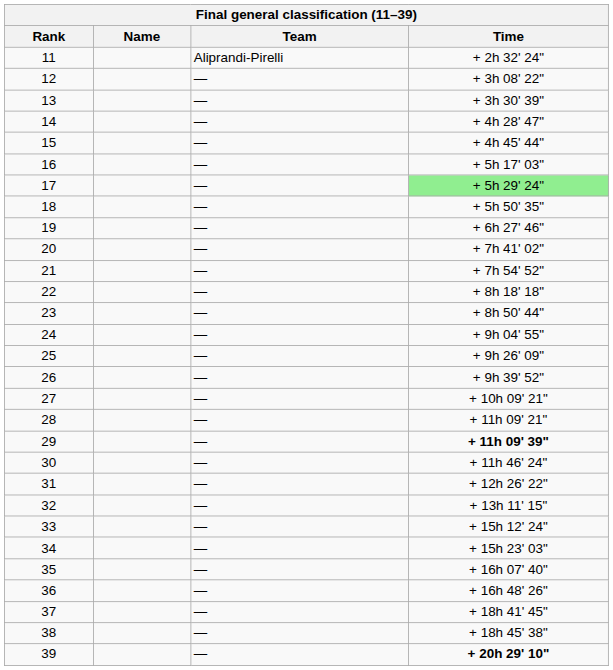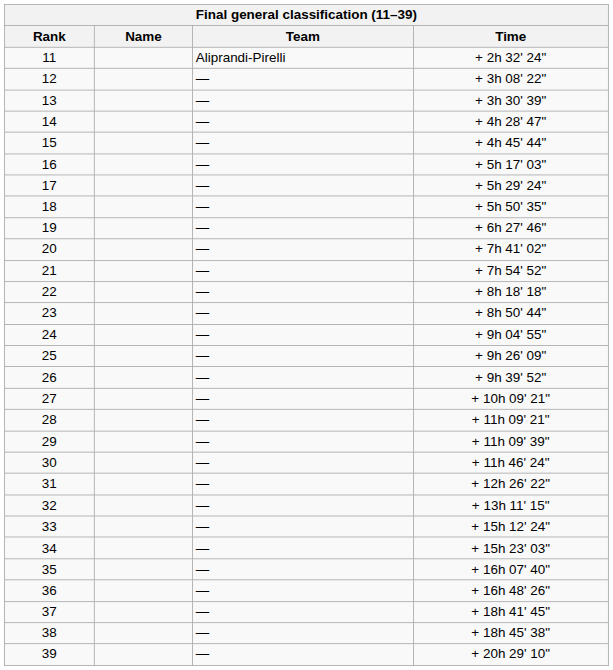(508, 185) lightgreen background -> (511, 185) no background
(508, 441) bold -> (511, 441) normal
(508, 654) bold -> (511, 654) normal
